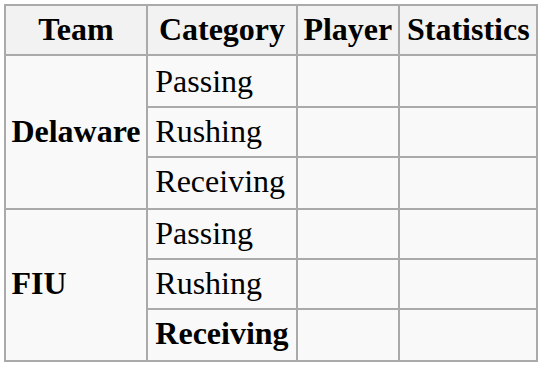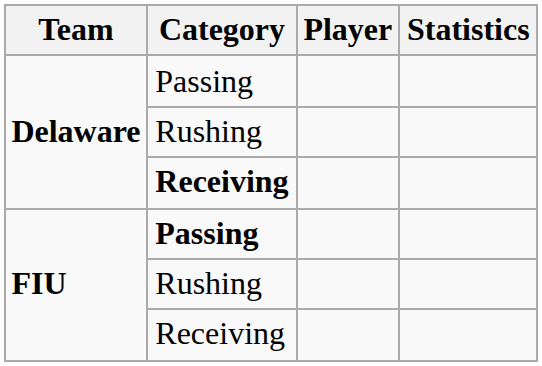(220, 182) normal -> (222, 182) bold
(204, 232) normal -> (207, 232) bold
(222, 334) bold -> (220, 334) normal
